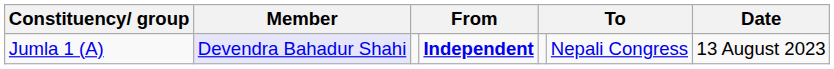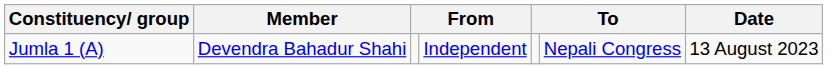(302, 48) lavender background -> (302, 48) no background
(479, 48) bold -> (475, 48) normal
